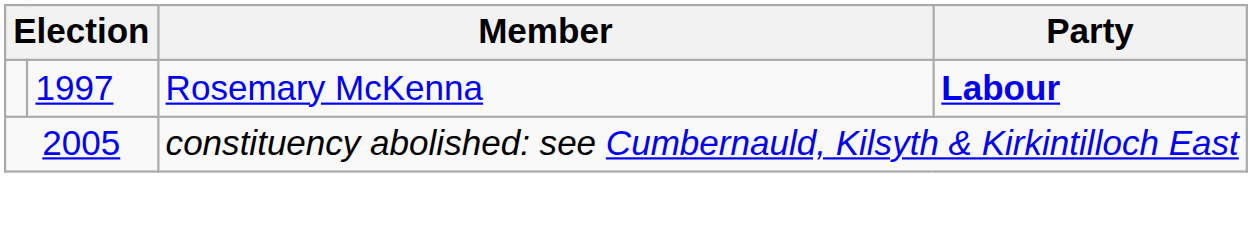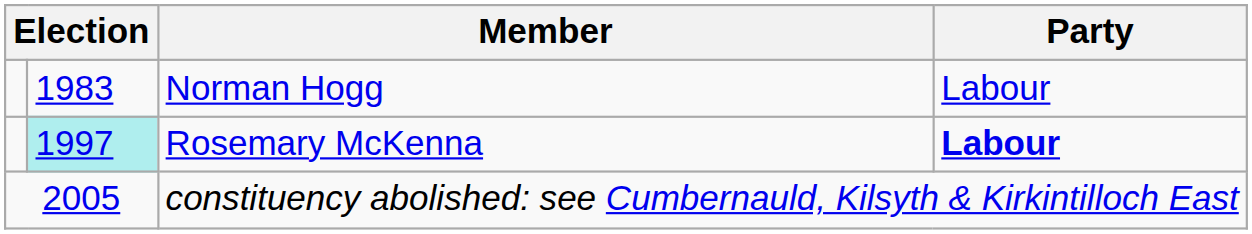+ row: (275, 87)
(74, 87) no background -> (74, 143) paleturquoise background
